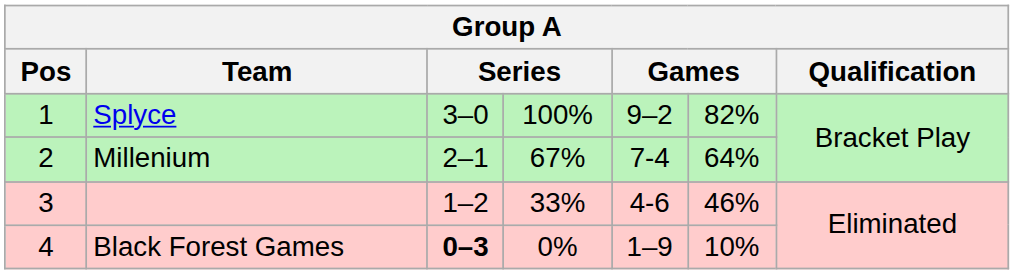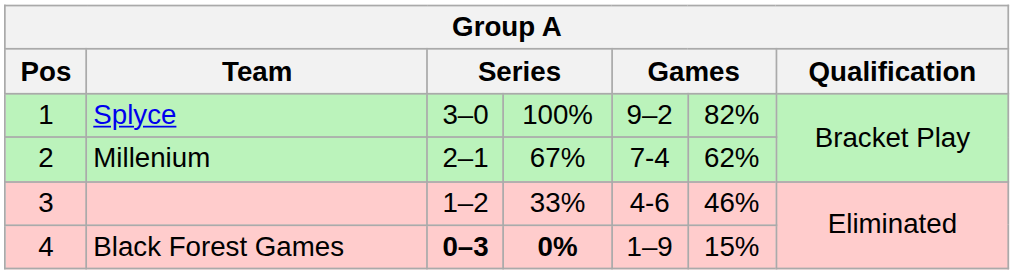(732, 158) 64% -> (732, 158) 62%
(558, 246) normal -> (558, 246) bold
(732, 246) 10% -> (732, 246) 15%
